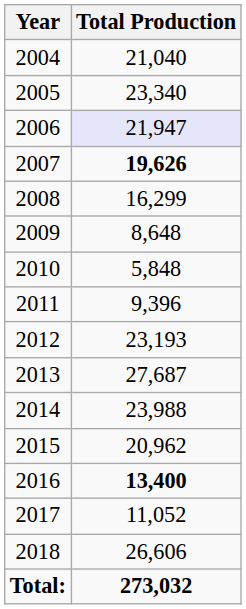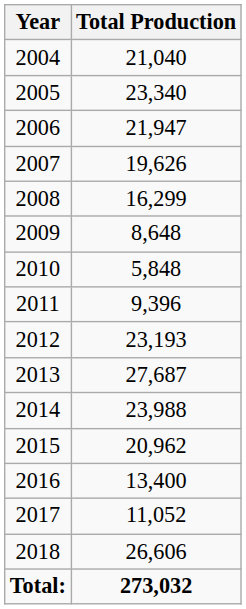(156, 127) lavender background -> (156, 127) no background
(156, 163) bold -> (156, 163) normal
(156, 480) bold -> (156, 480) normal
